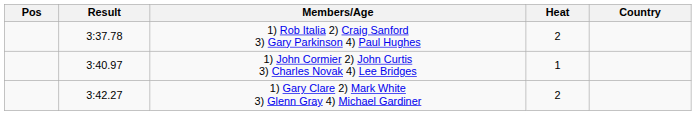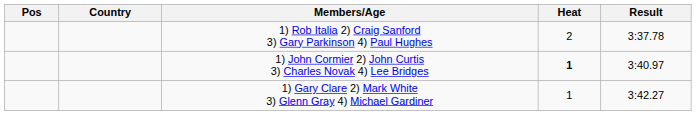columns swapped: (640, 13) <-> (104, 13)
(558, 65) normal -> (569, 65) bold
(558, 95) 2 -> (569, 95) 1
